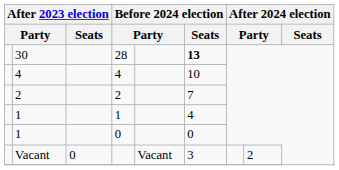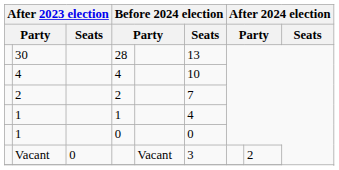(193, 54) bold -> (193, 54) normal
